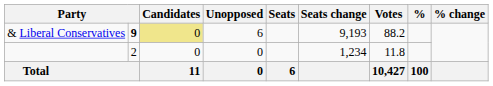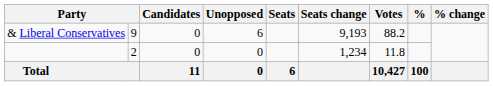(134, 33) bold -> (134, 33) normal
(197, 33) khaki background -> (197, 33) no background
